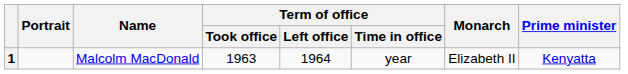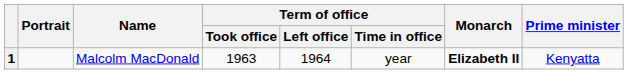(482, 58) normal -> (484, 58) bold
